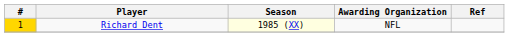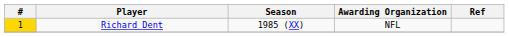(281, 25) lightyellow background -> (281, 25) no background
